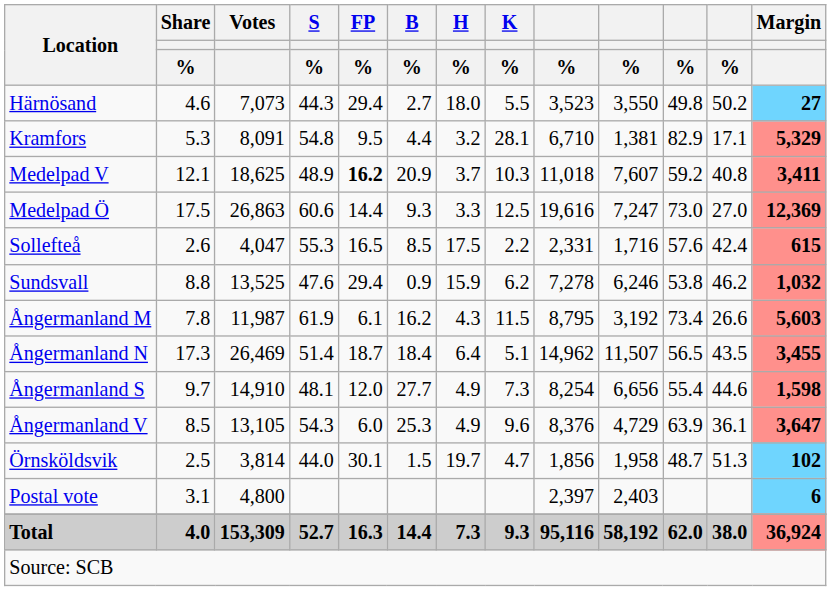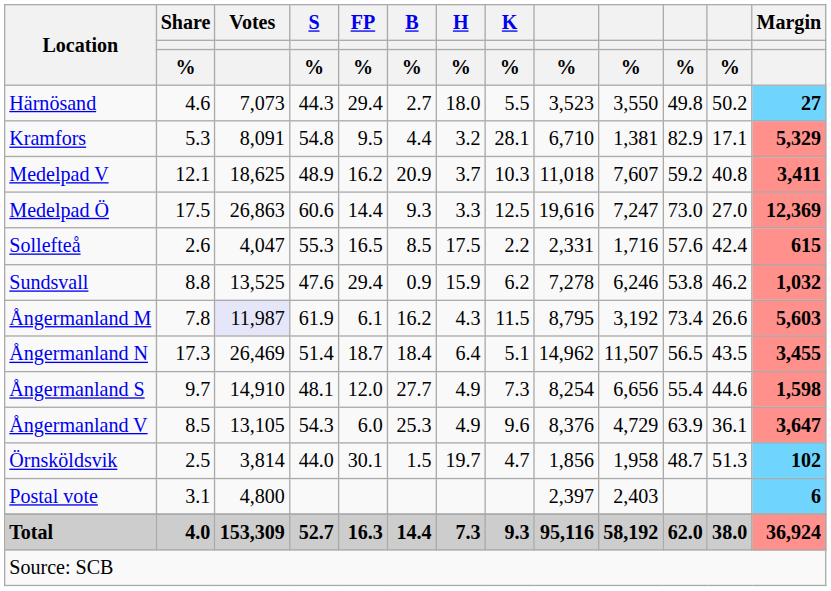(365, 174) bold -> (365, 174) normal
(258, 317) no background -> (258, 317) lavender background
